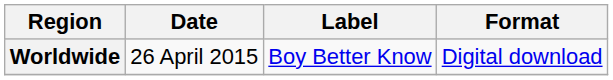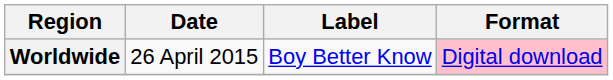(522, 56) no background -> (522, 56) pink background
